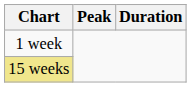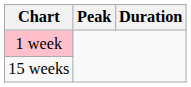(39, 43) no background -> (39, 43) pink background
(39, 69) khaki background -> (39, 69) no background
